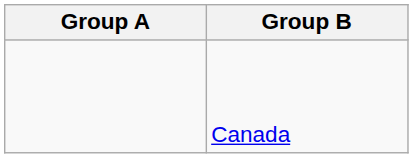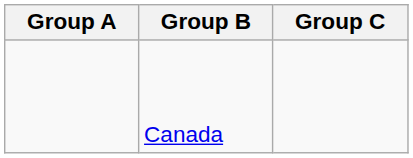+ column: (340, 22)
